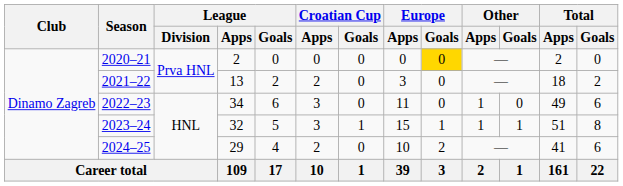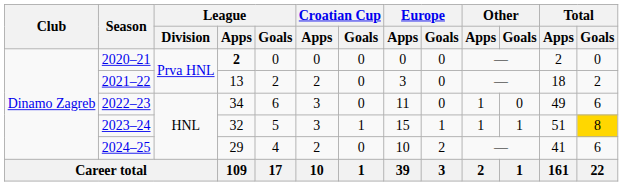(236, 59) normal -> (236, 59) bold
(442, 59) gold background -> (442, 59) no background
(597, 125) no background -> (597, 125) gold background
